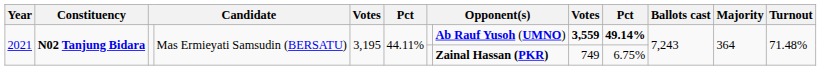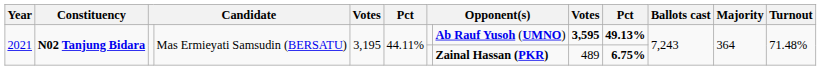(586, 34) 3,559 -> (586, 34) 3,595
(625, 34) 49.14% -> (625, 34) 49.13%
(590, 55) 749 -> (590, 55) 489
(629, 55) normal -> (628, 55) bold
